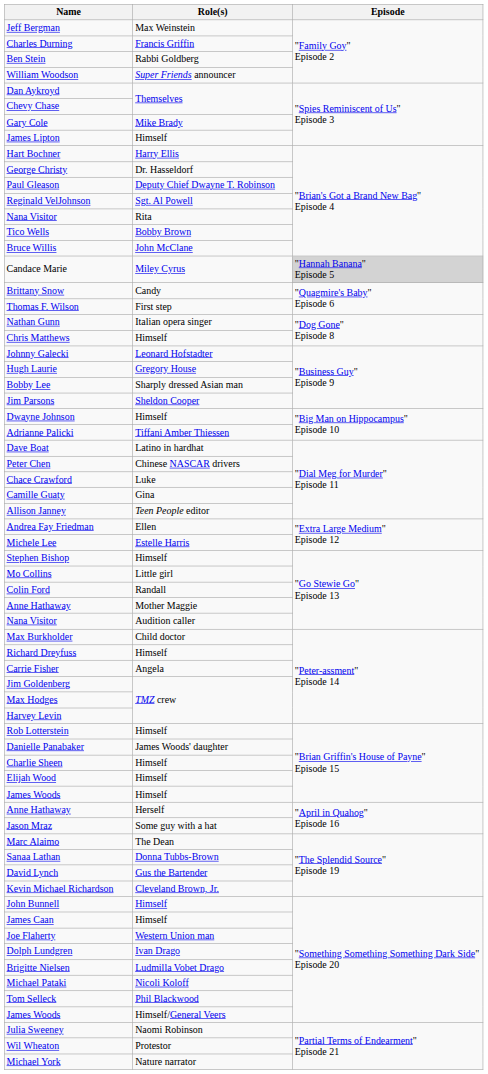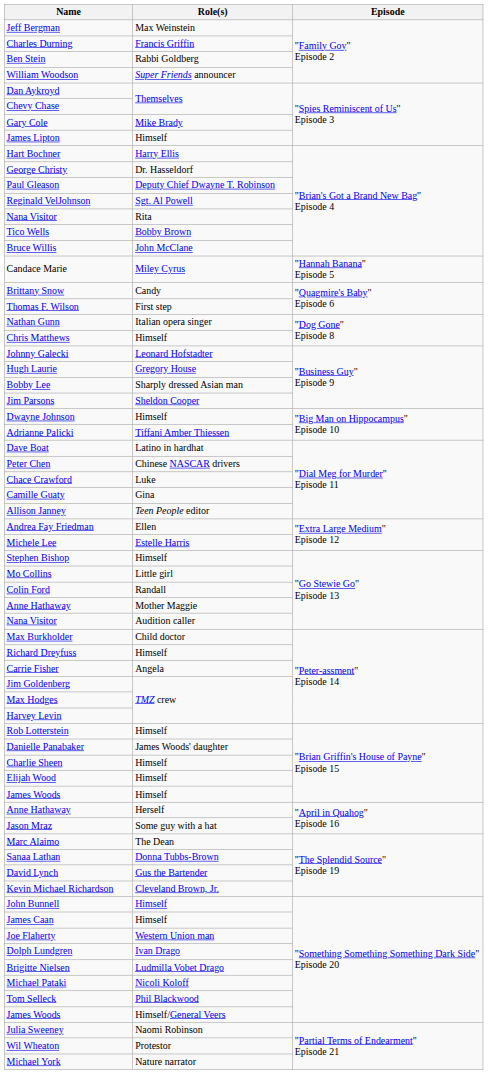(330, 269) lightgrey background -> (330, 269) no background
